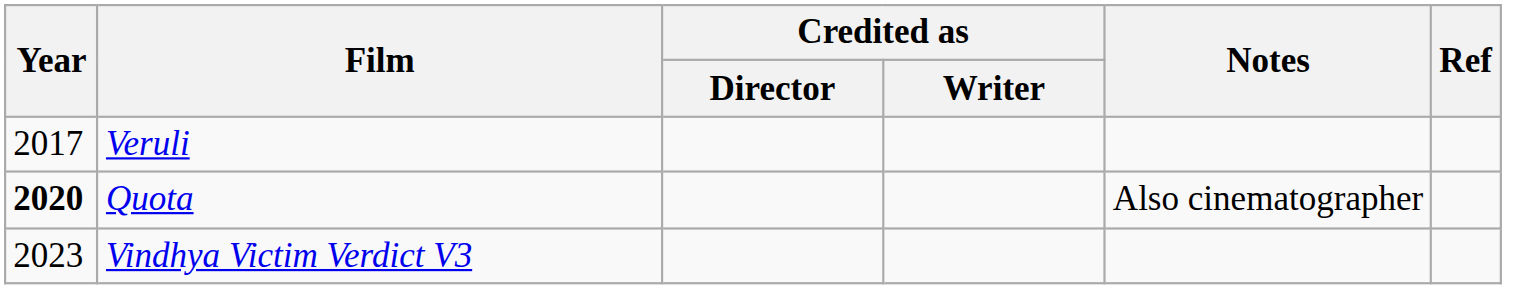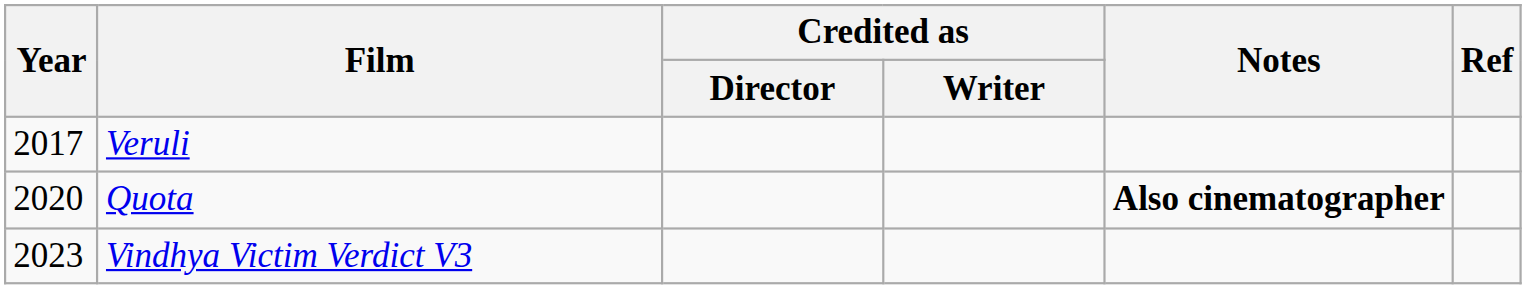(48, 198) bold -> (48, 198) normal
(1268, 198) normal -> (1279, 198) bold
